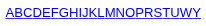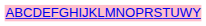(103, 13) no background -> (103, 13) pink background
